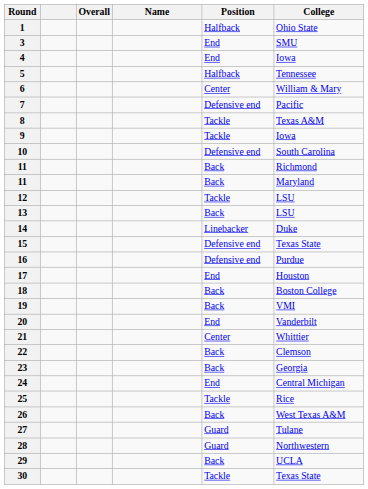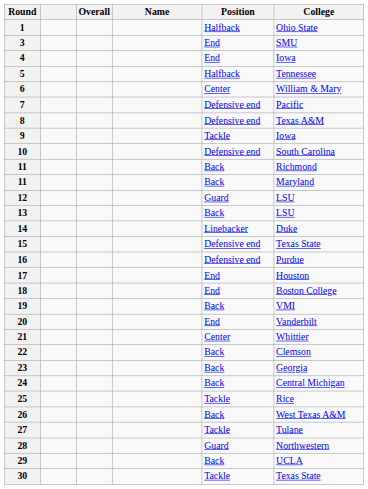(217, 120) Tackle -> (232, 120) Defensive end
(217, 197) Tackle -> (216, 197) Guard
(214, 290) Back -> (212, 290) End
(212, 383) End -> (214, 383) Back
(216, 430) Guard -> (217, 430) Tackle
